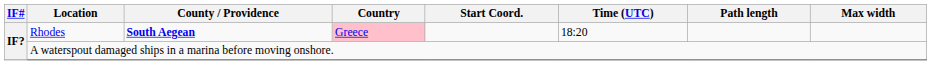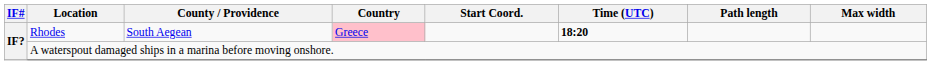(161, 32) bold -> (159, 32) normal
(574, 32) normal -> (575, 32) bold
